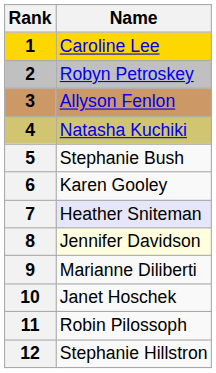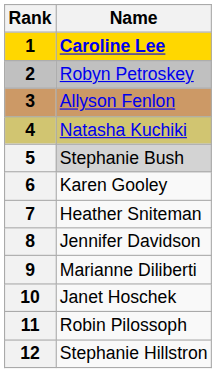(110, 46) normal -> (113, 46) bold
(122, 158) no background -> (122, 158) lightgrey background
(131, 213) lavender background -> (131, 213) no background
(130, 241) lightyellow background -> (130, 241) no background
